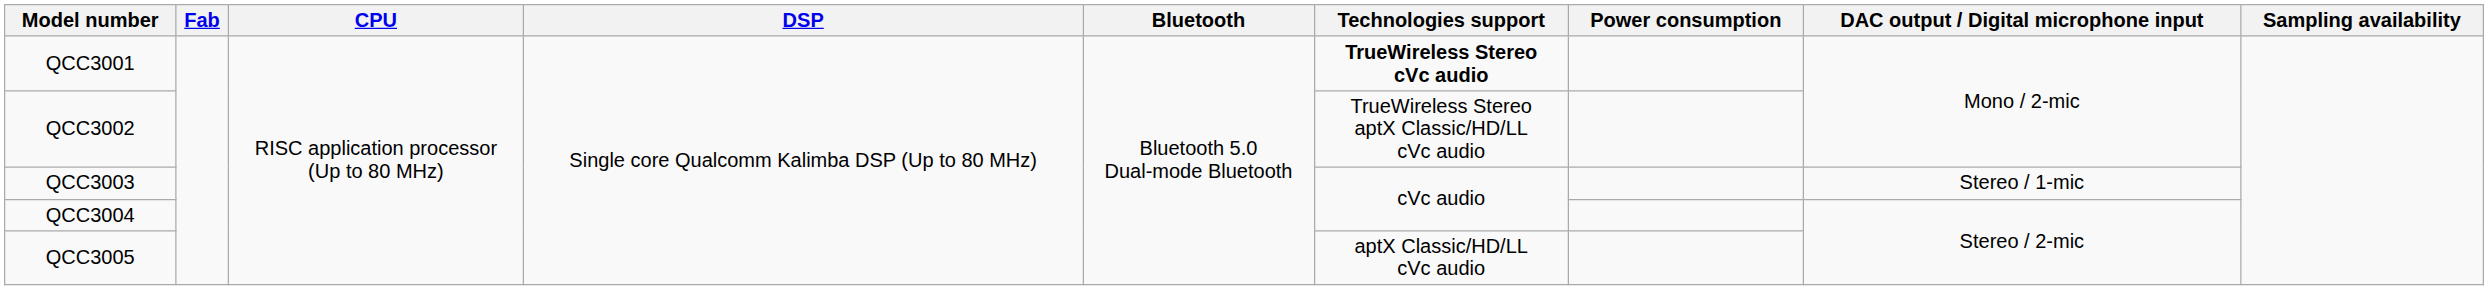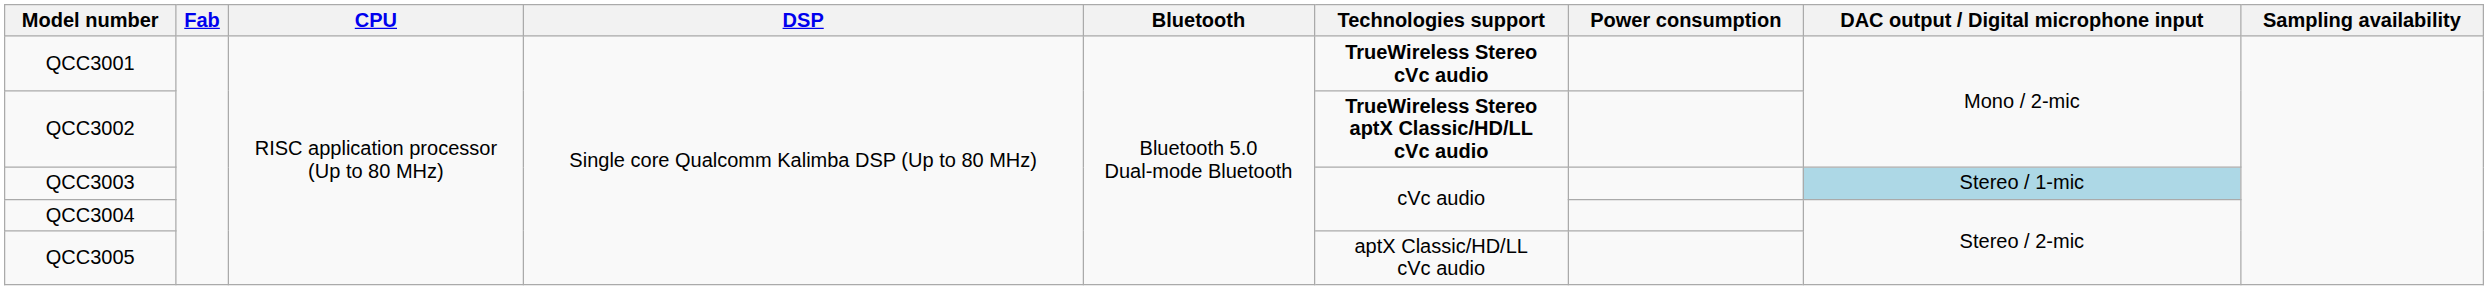(1441, 128) normal -> (1441, 128) bold
(2022, 183) no background -> (2022, 183) lightblue background
